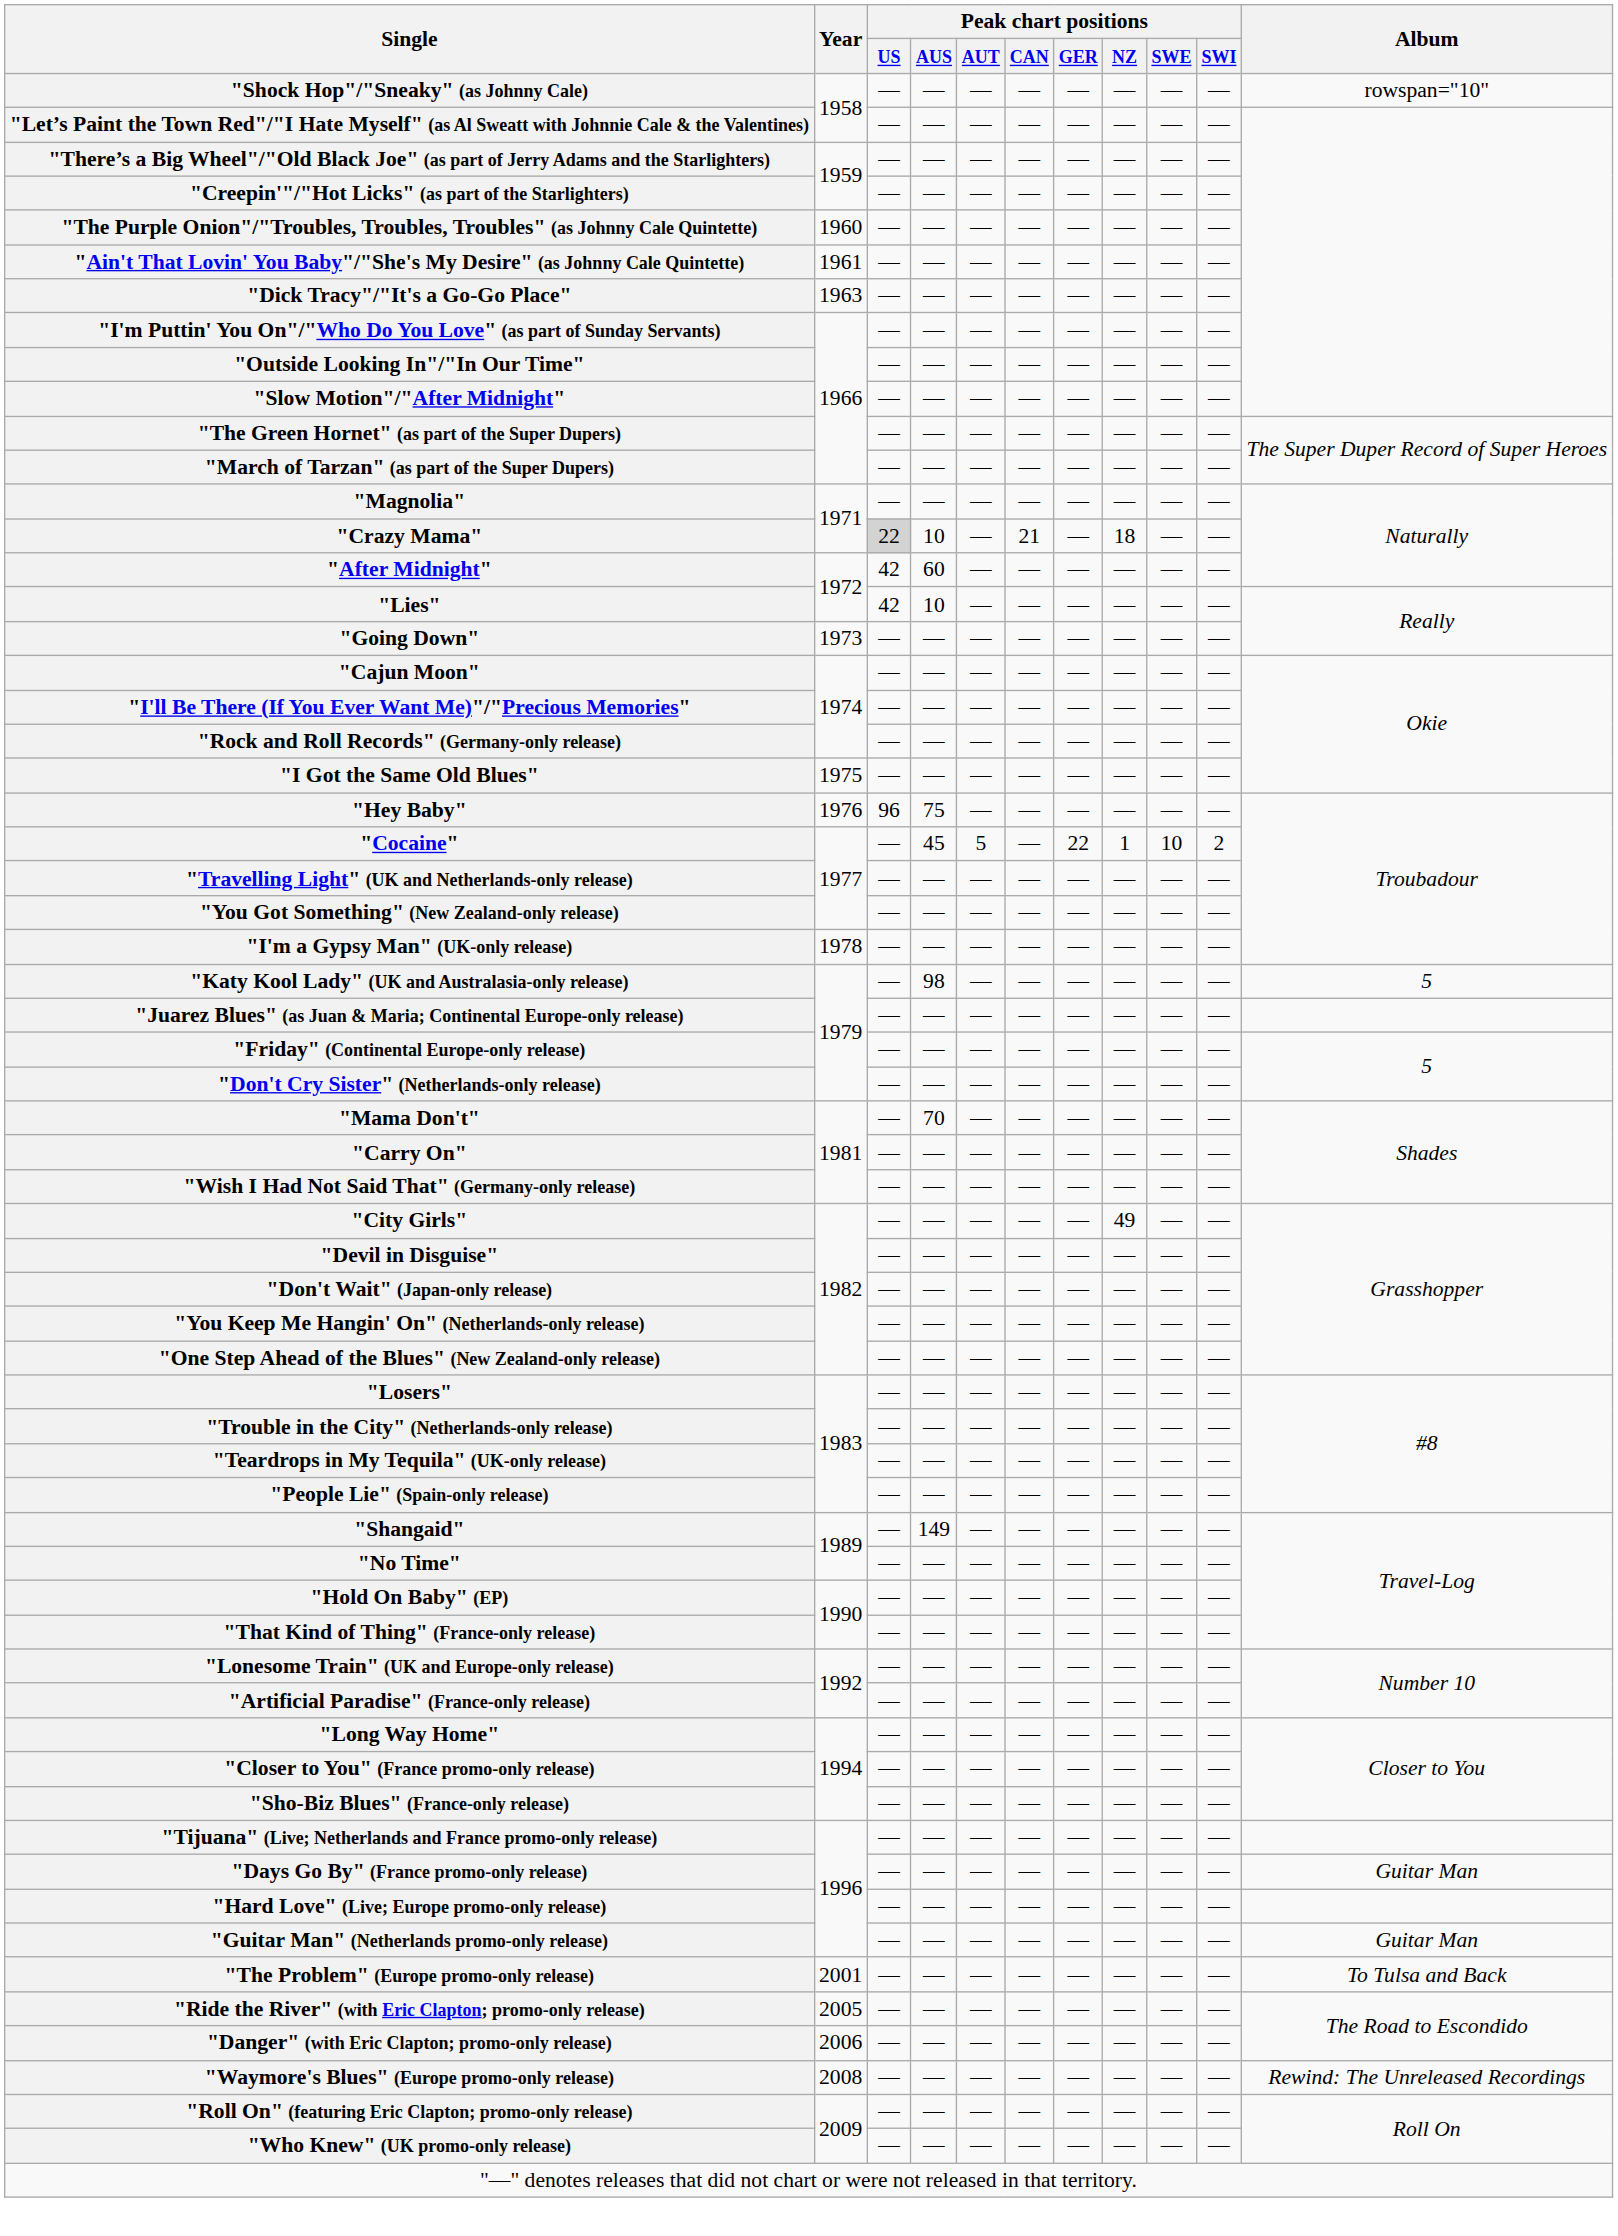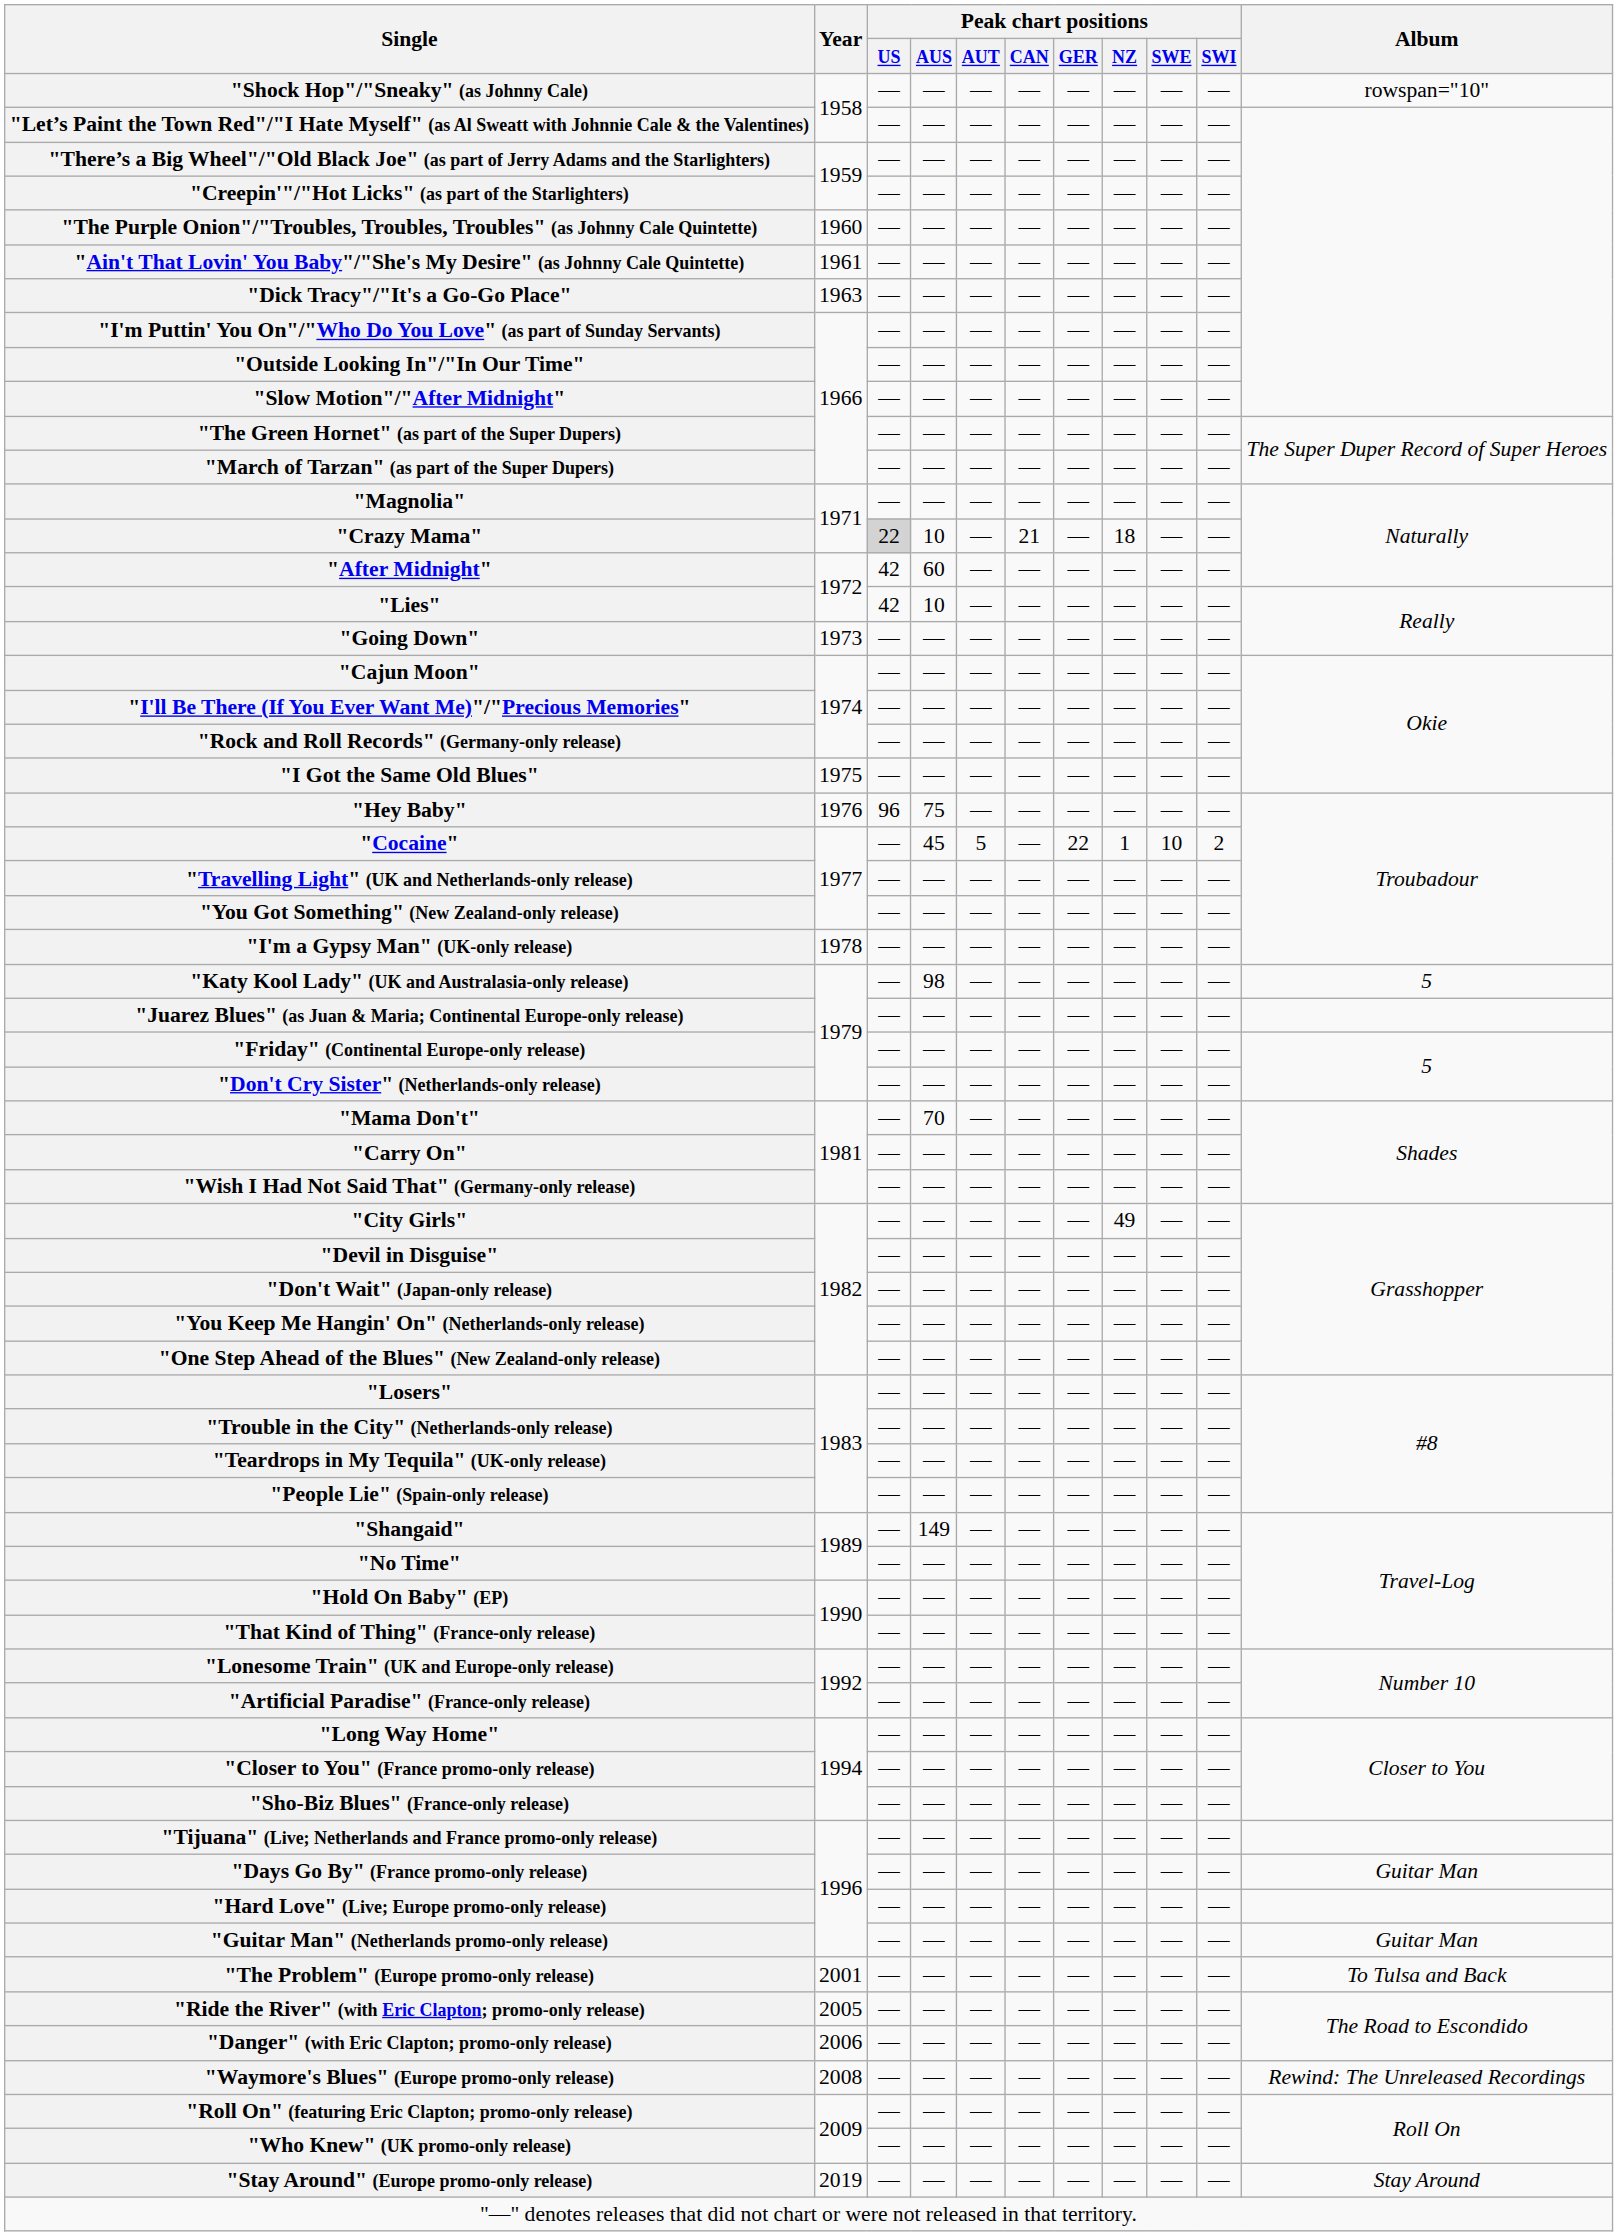+ row: (409, 2179)
